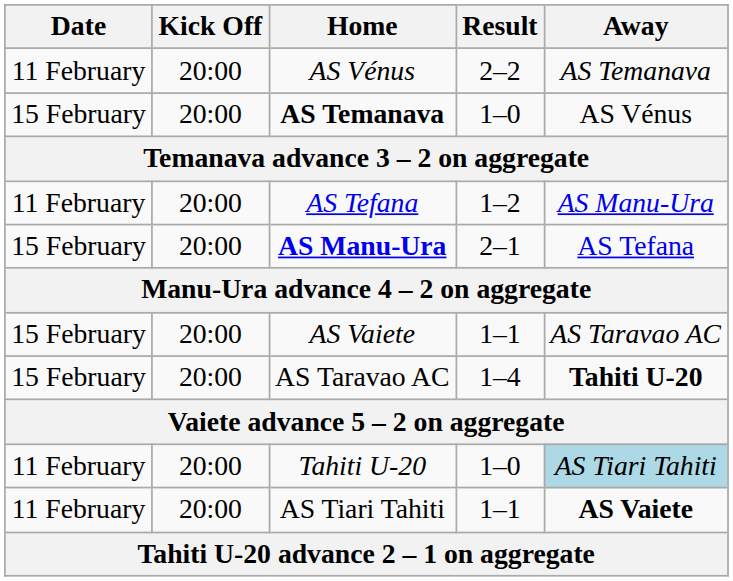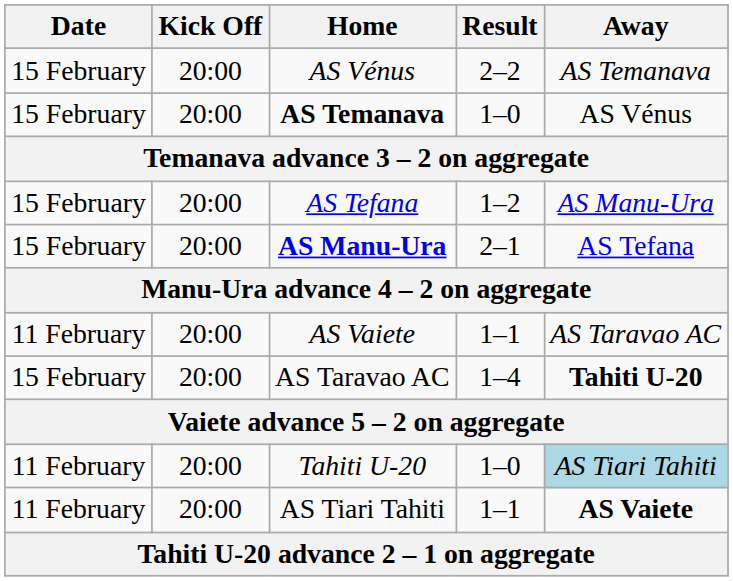(79, 70) 11 February -> (79, 70) 15 February
(79, 202) 11 February -> (79, 202) 15 February
(79, 333) 15 February -> (79, 333) 11 February
